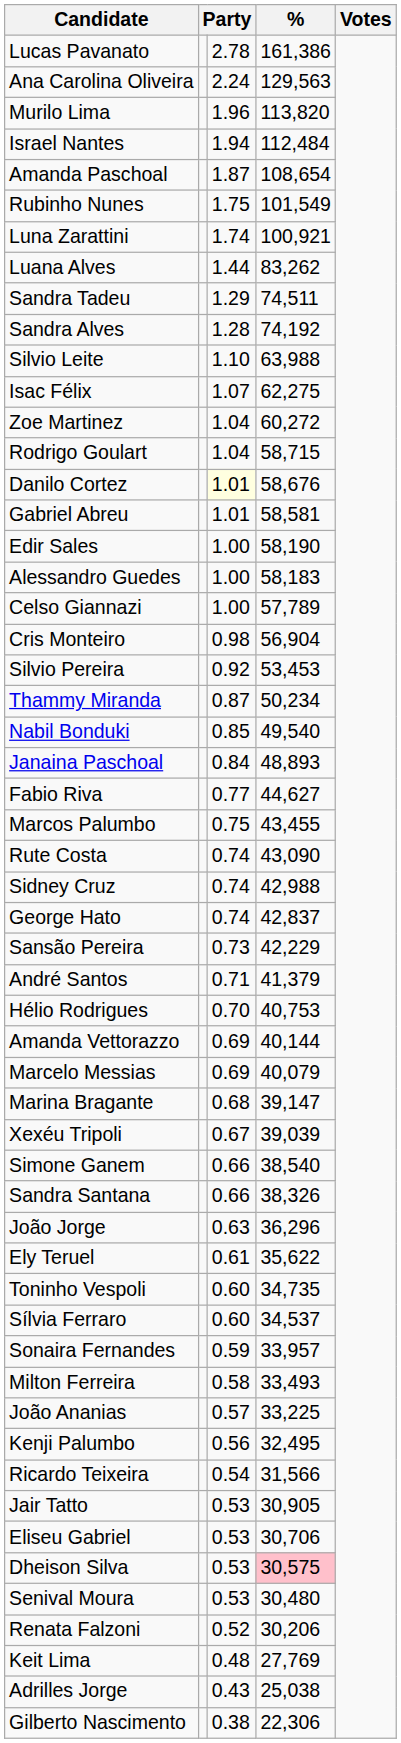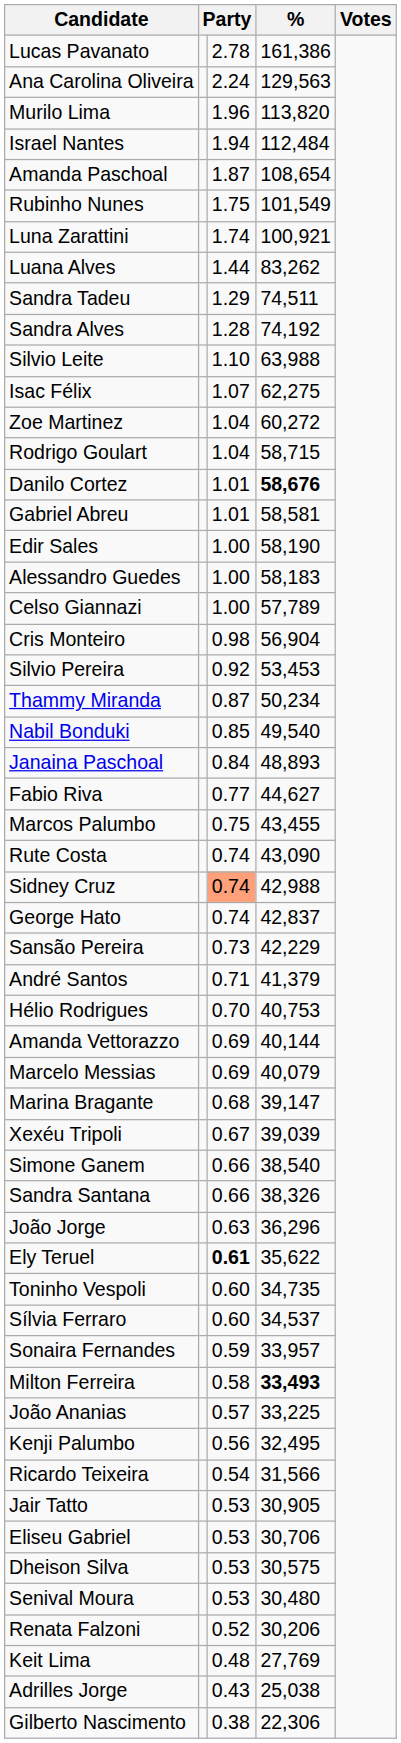(231, 484) lightyellow background -> (231, 484) no background
(290, 484) normal -> (290, 484) bold
(231, 886) no background -> (231, 886) lightsalmon background
(231, 1258) normal -> (231, 1258) bold
(290, 1382) normal -> (290, 1382) bold
(290, 1567) pink background -> (290, 1567) no background
